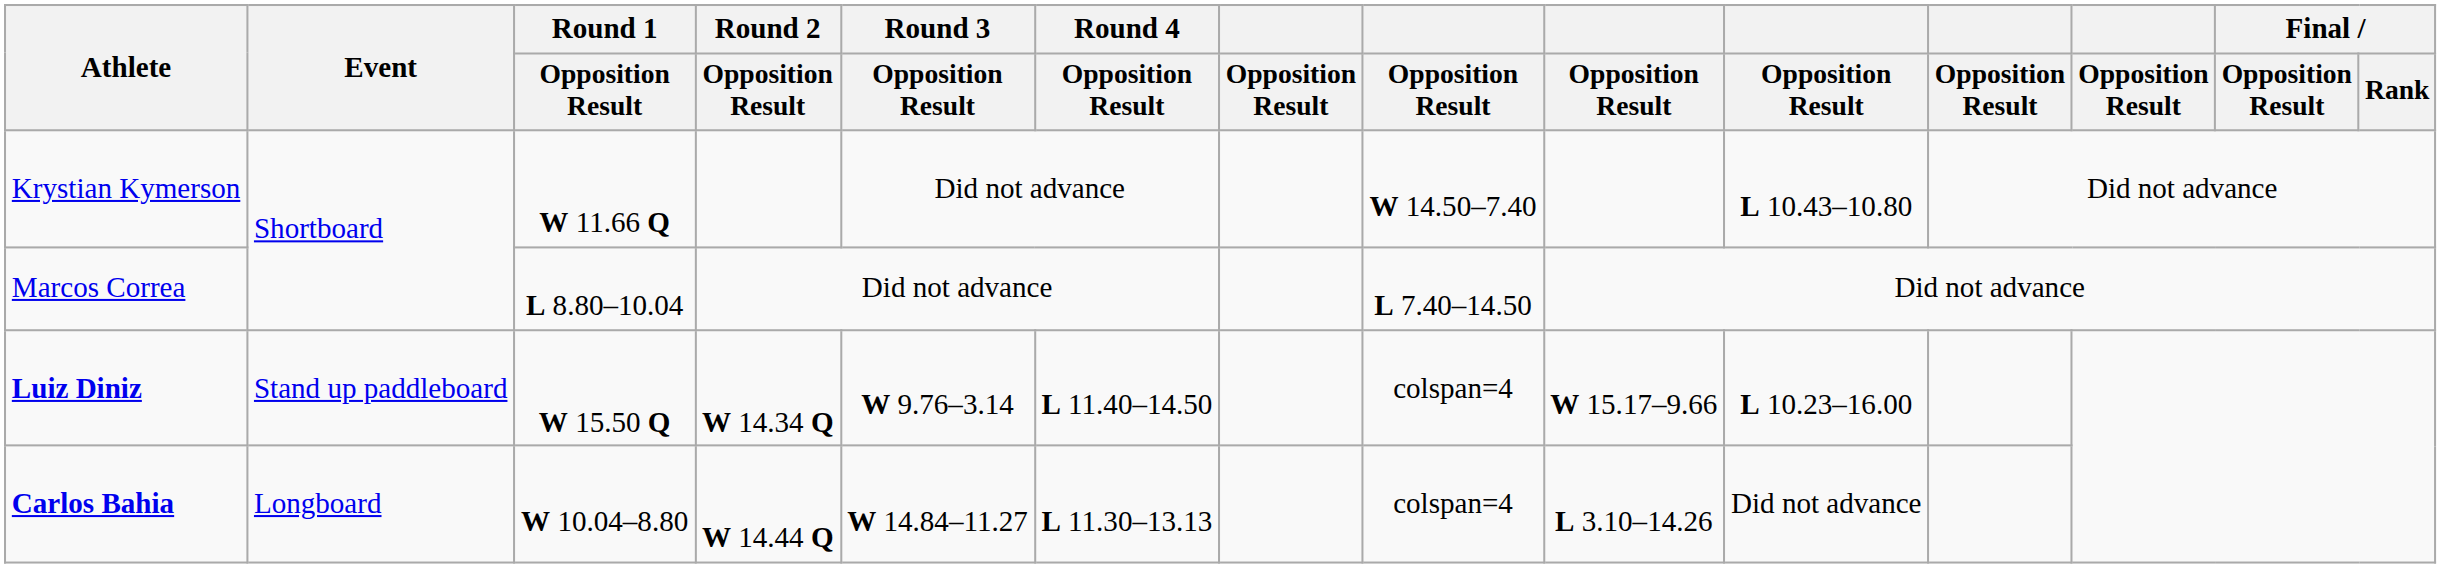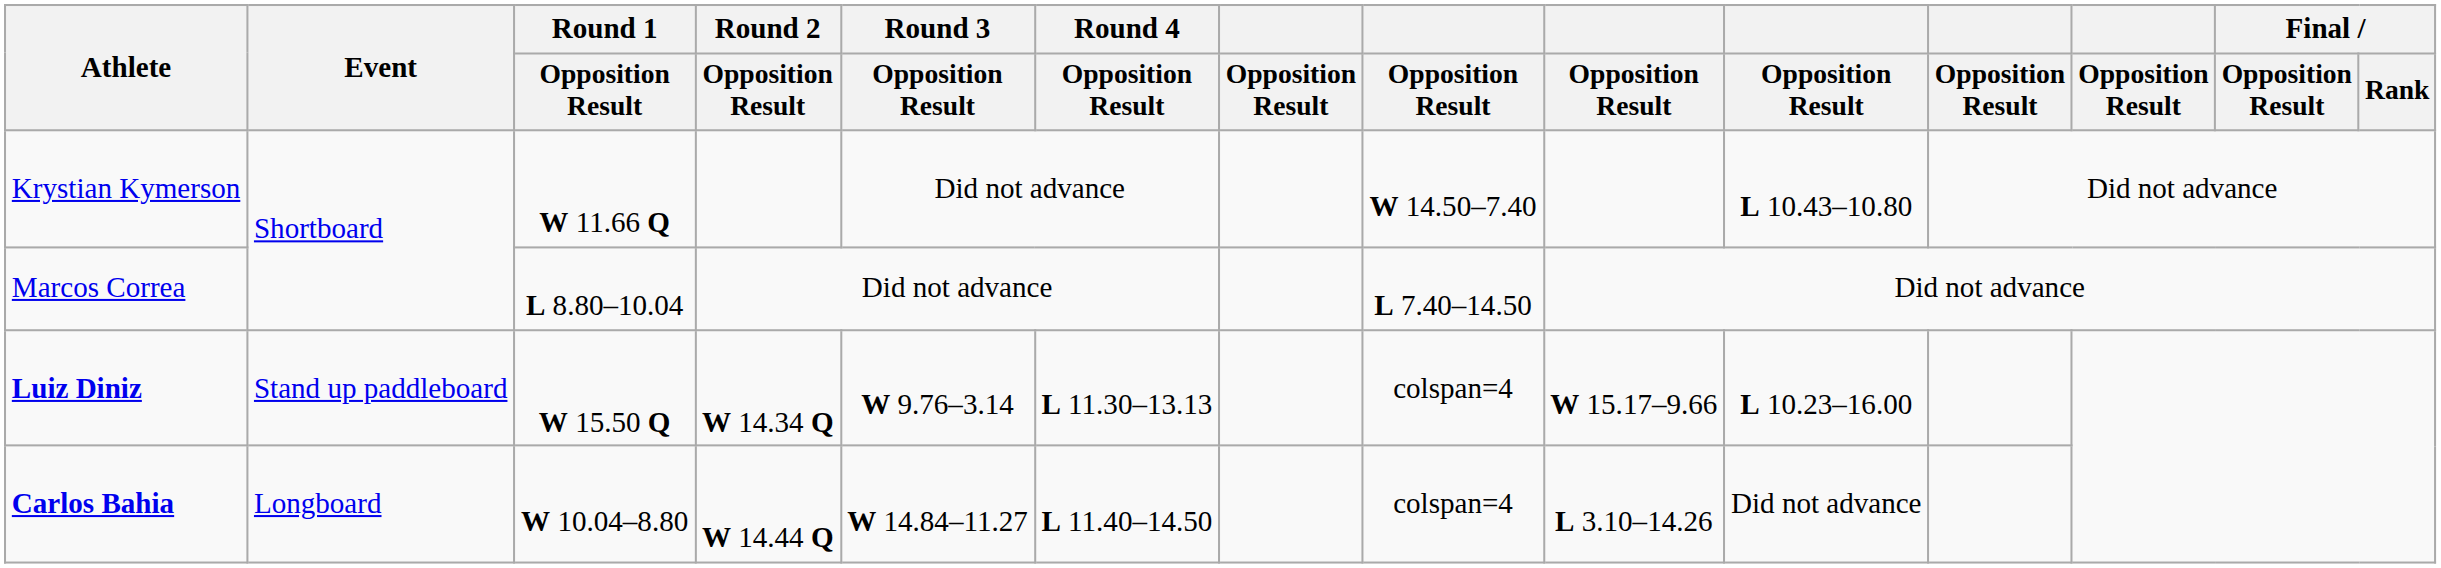(1127, 405) L 11.40–14.50 -> (1127, 405) L 11.30–13.13
(1127, 521) L 11.30–13.13 -> (1127, 521) L 11.40–14.50
